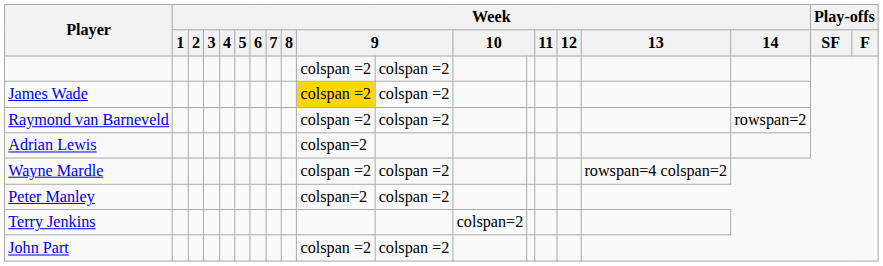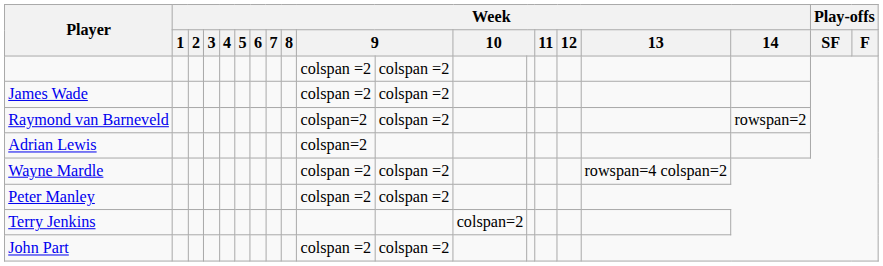(336, 94) gold background -> (336, 94) no background
(336, 119) colspan =2 -> (334, 119) colspan=2
(334, 196) colspan=2 -> (336, 196) colspan =2
